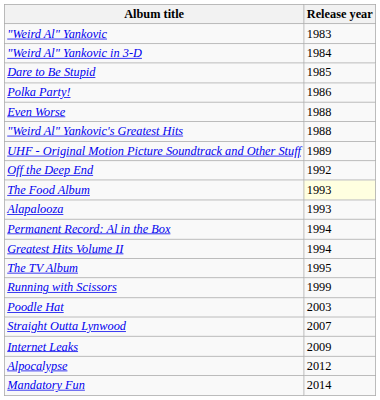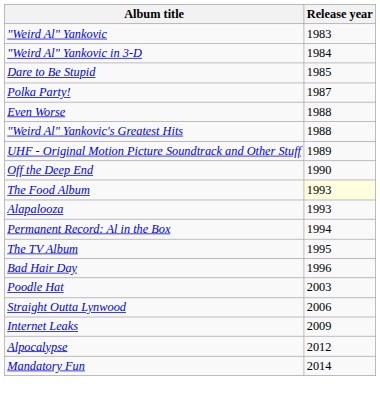(319, 92) 1986 -> (319, 92) 1987
(319, 170) 1992 -> (319, 170) 1990
- row: (65, 248)
+ row: (42, 268)
- row: (62, 287)
(319, 326) 2007 -> (319, 307) 2006
